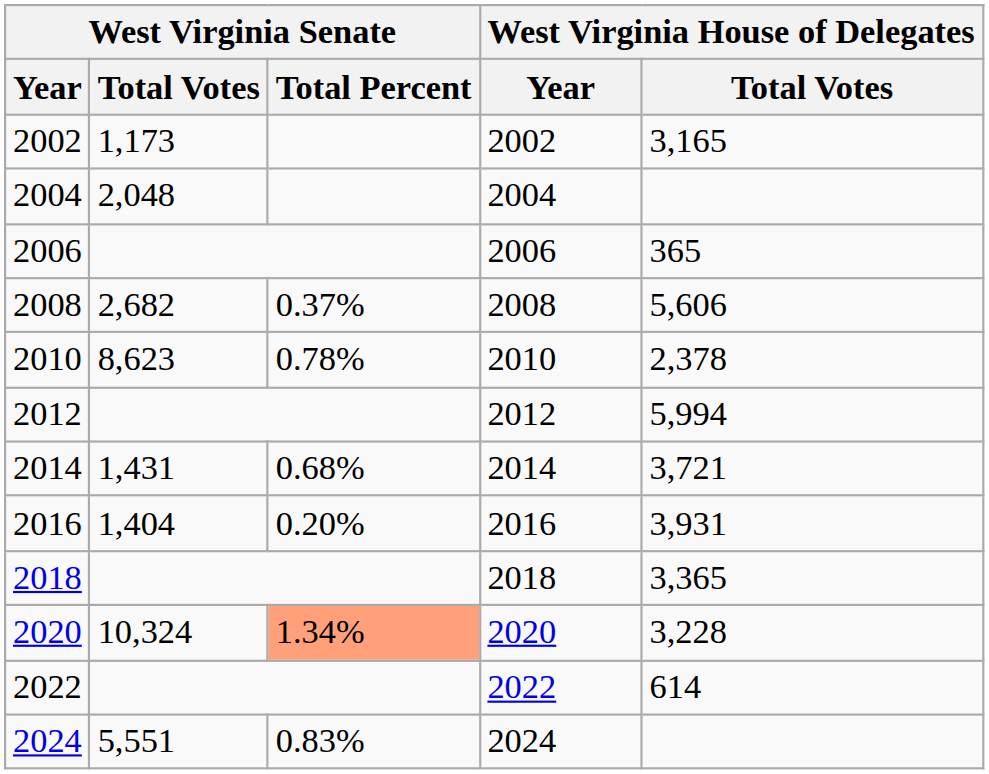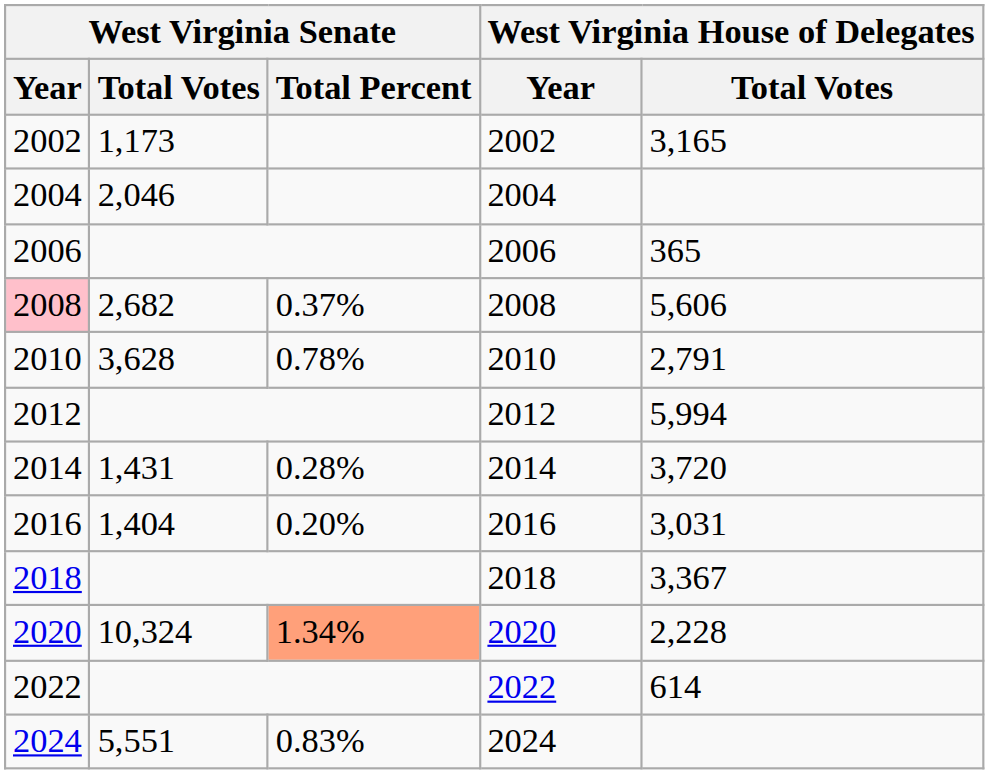(136, 195) 2,048 -> (136, 195) 2,046
(47, 304) no background -> (47, 304) pink background
(136, 359) 8,623 -> (136, 359) 3,628
(688, 359) 2,378 -> (688, 359) 2,791
(320, 468) 0.68% -> (320, 468) 0.28%
(688, 468) 3,721 -> (688, 468) 3,720
(688, 522) 3,931 -> (688, 522) 3,031
(688, 577) 3,365 -> (688, 577) 3,367
(688, 631) 3,228 -> (688, 631) 2,228
